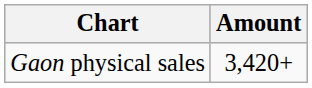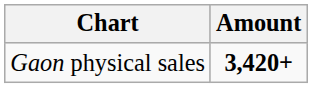(259, 62) normal -> (259, 62) bold
